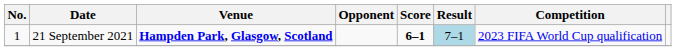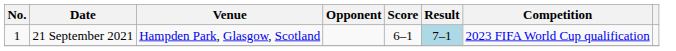(236, 35) bold -> (230, 35) normal
(415, 35) bold -> (403, 35) normal
